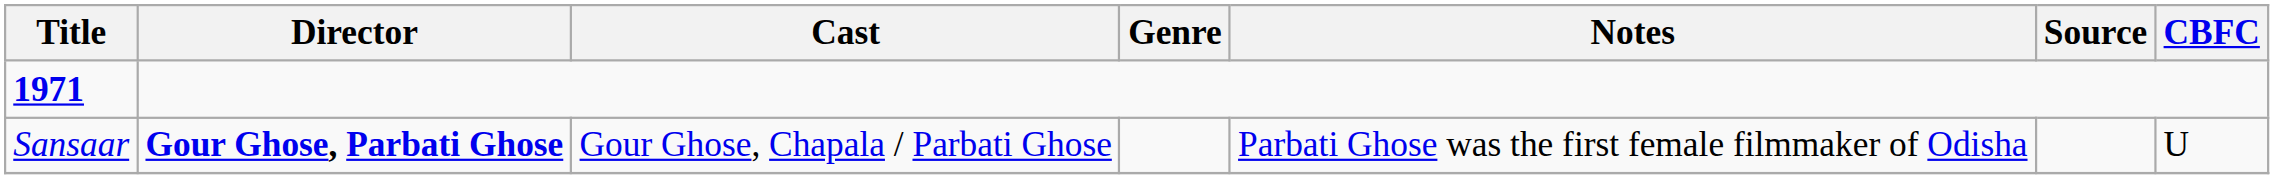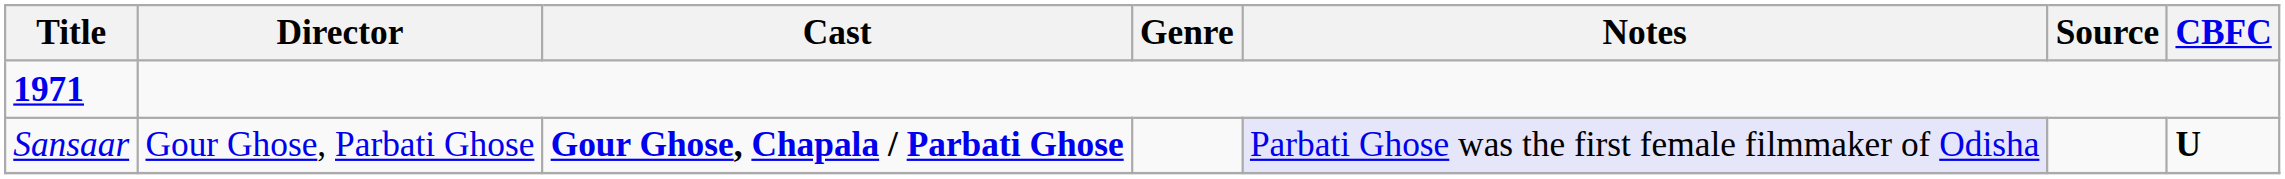(354, 144) bold -> (340, 144) normal
(846, 144) normal -> (837, 144) bold
(1633, 144) no background -> (1645, 144) lavender background
(2176, 144) normal -> (2188, 144) bold
